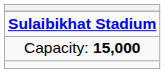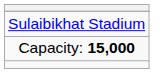(82, 23) bold -> (77, 23) normal
